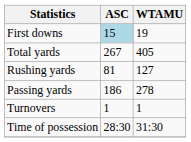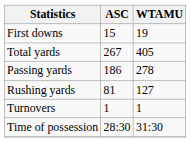(109, 33) lightblue background -> (109, 33) no background
rows swapped: (41, 71) <-> (39, 89)
